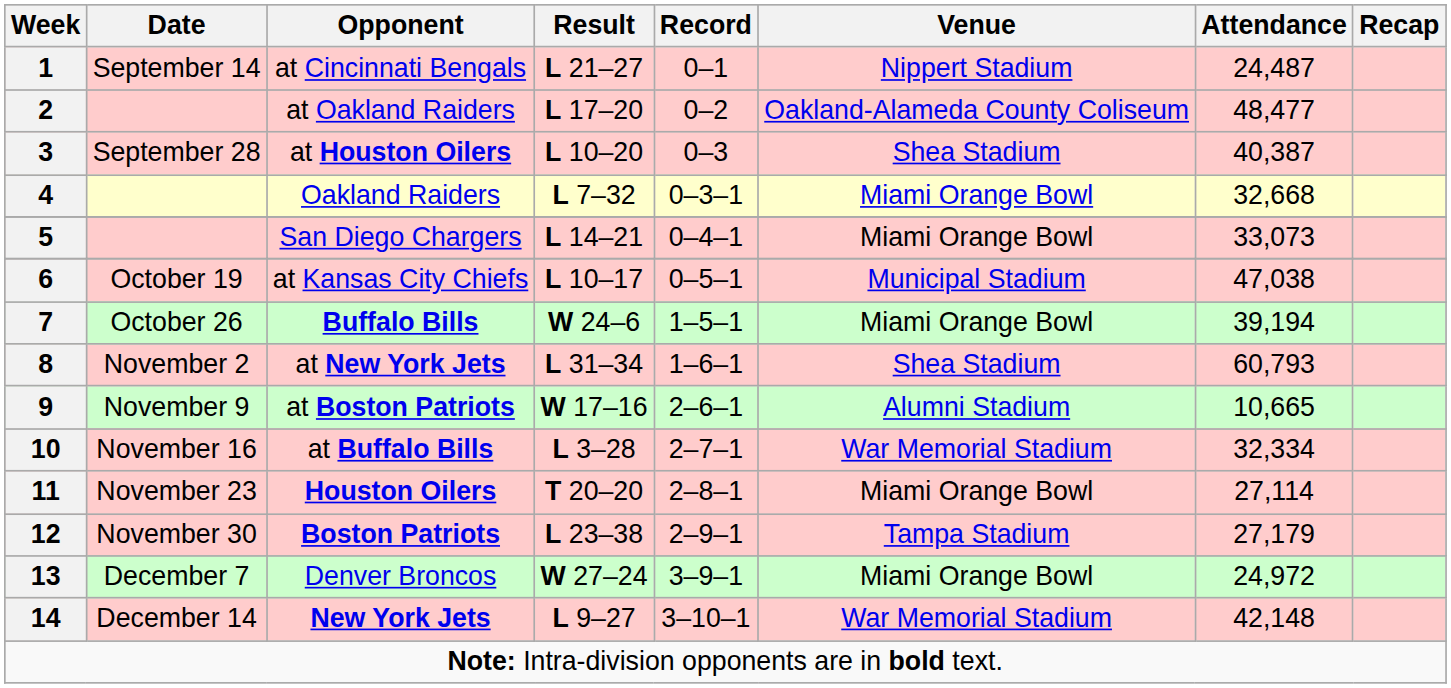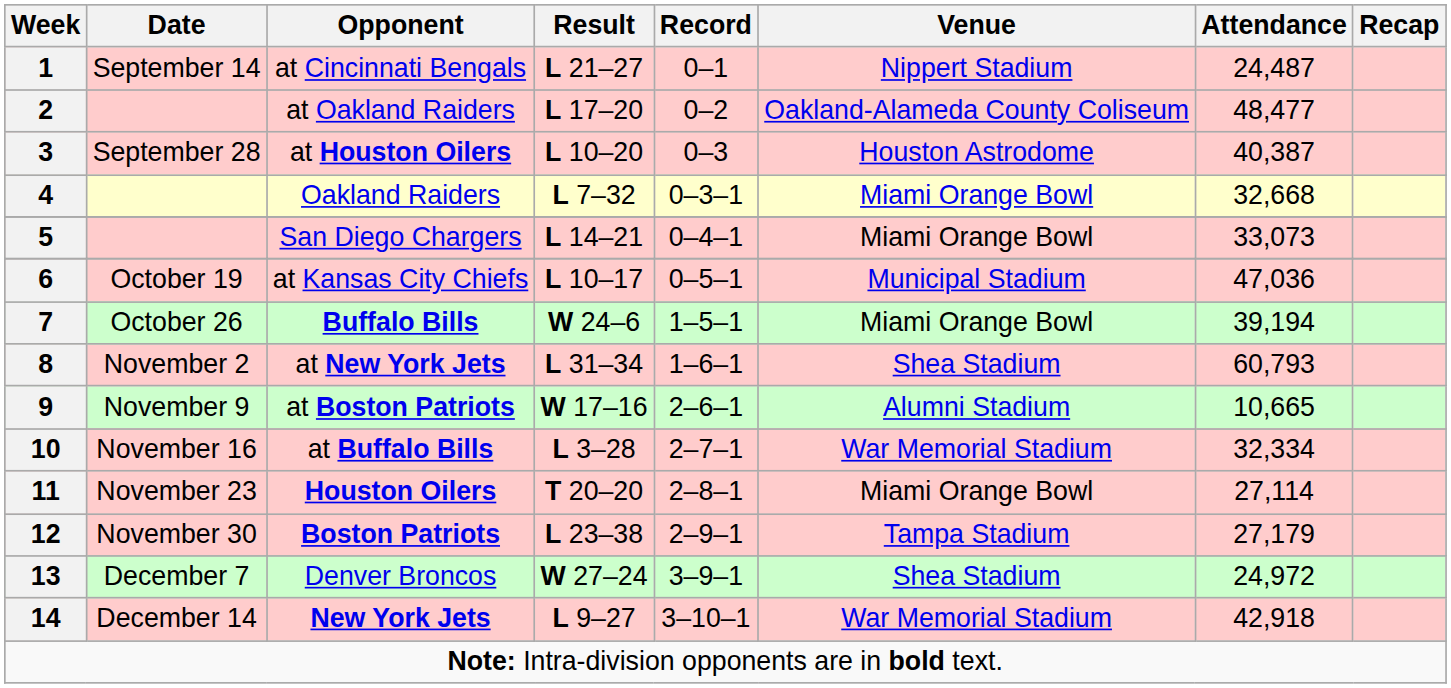(977, 152) Shea Stadium -> (977, 152) Houston Astrodome
(1274, 279) 47,038 -> (1274, 279) 47,036
(977, 576) Miami Orange Bowl -> (977, 576) Shea Stadium
(1274, 618) 42,148 -> (1274, 618) 42,918
